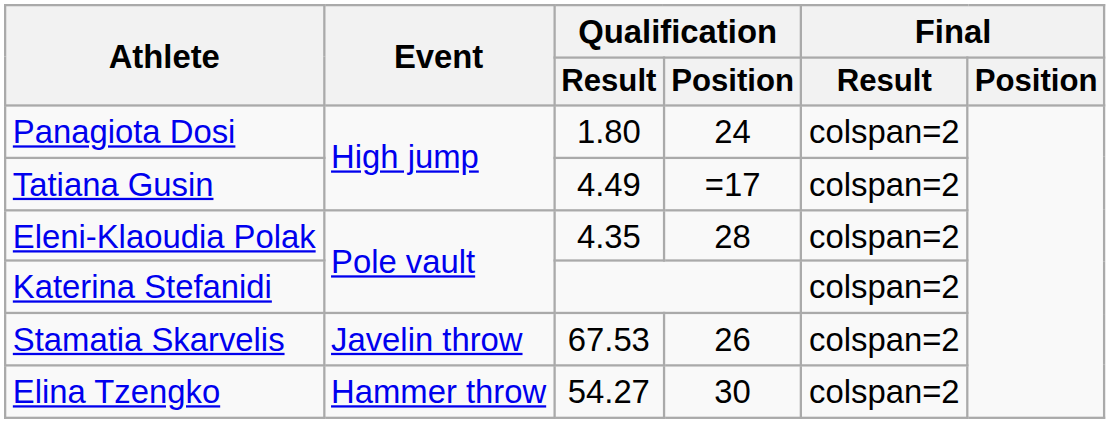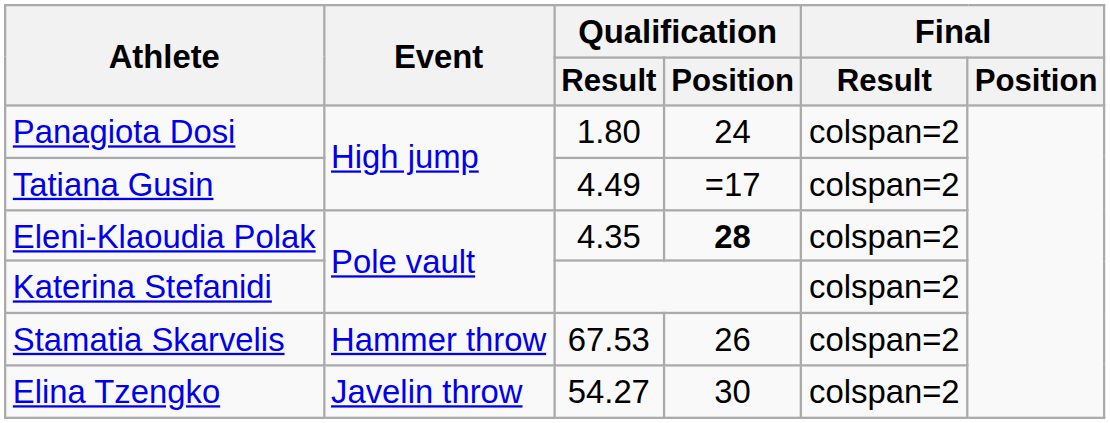(733, 236) normal -> (733, 236) bold
(427, 340) Javelin throw -> (439, 340) Hammer throw
(439, 392) Hammer throw -> (427, 392) Javelin throw
